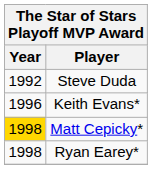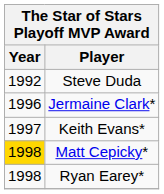+ row: (102, 104)
(25, 104) 1996 -> (25, 128) 1997
